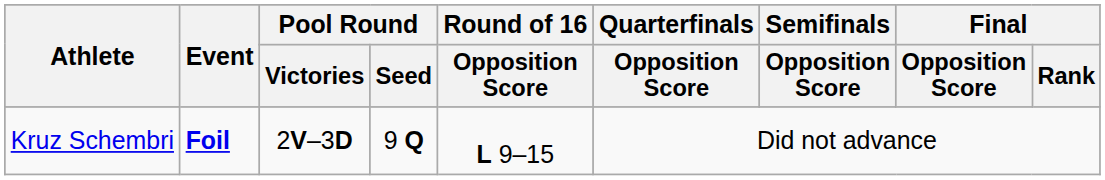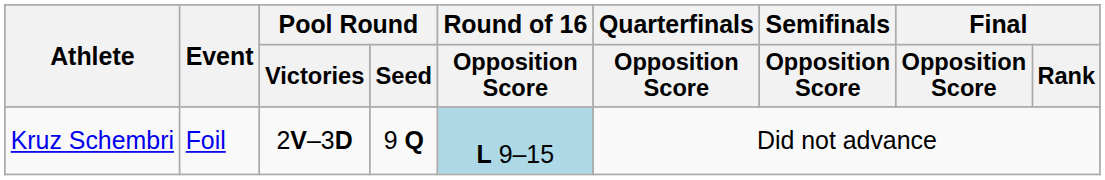(208, 141) bold -> (206, 141) normal
(515, 155) no background -> (515, 155) lightblue background
